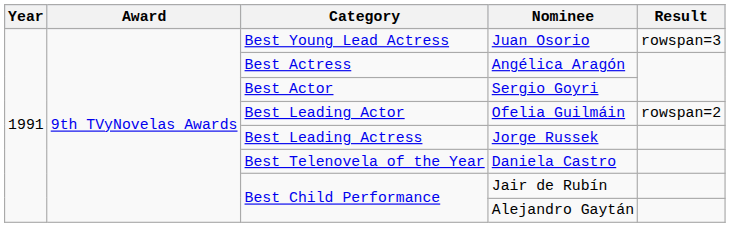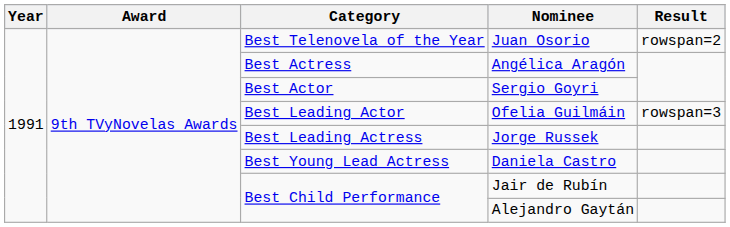(347, 41) Best Young Lead Actress -> (365, 41) Best Telenovela of the Year
(681, 41) rowspan=3 -> (681, 41) rowspan=2
(681, 113) rowspan=2 -> (681, 113) rowspan=3
(365, 162) Best Telenovela of the Year -> (347, 162) Best Young Lead Actress
